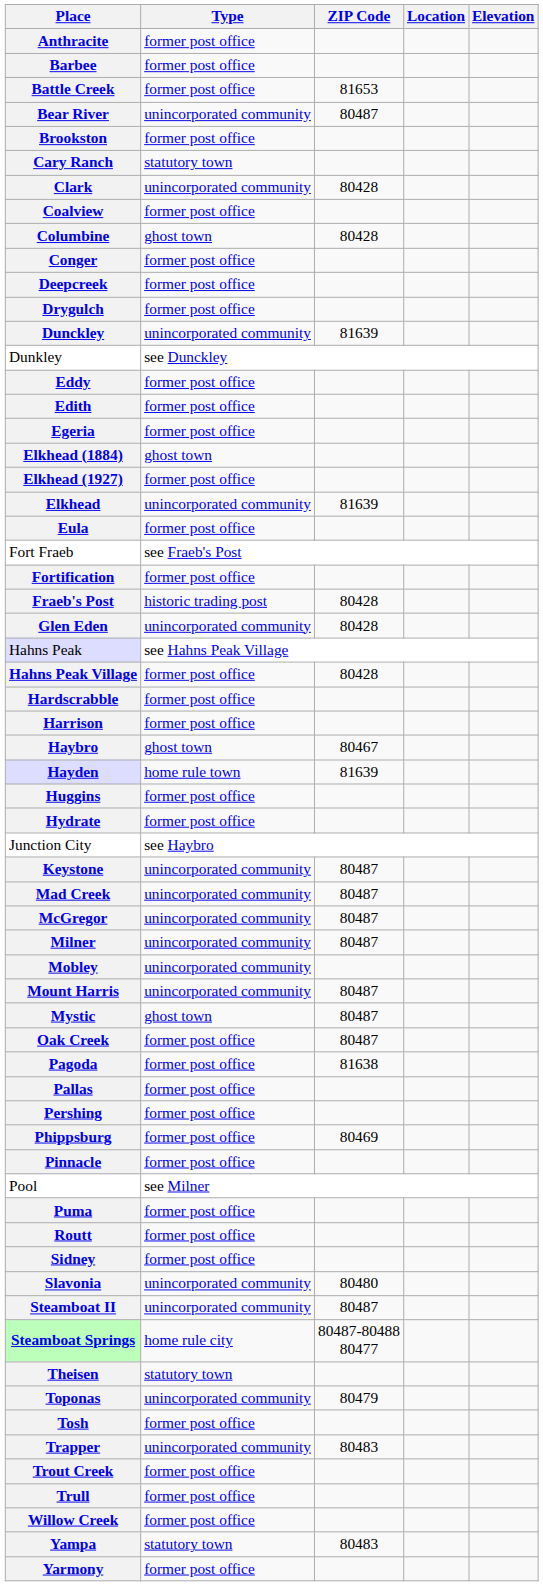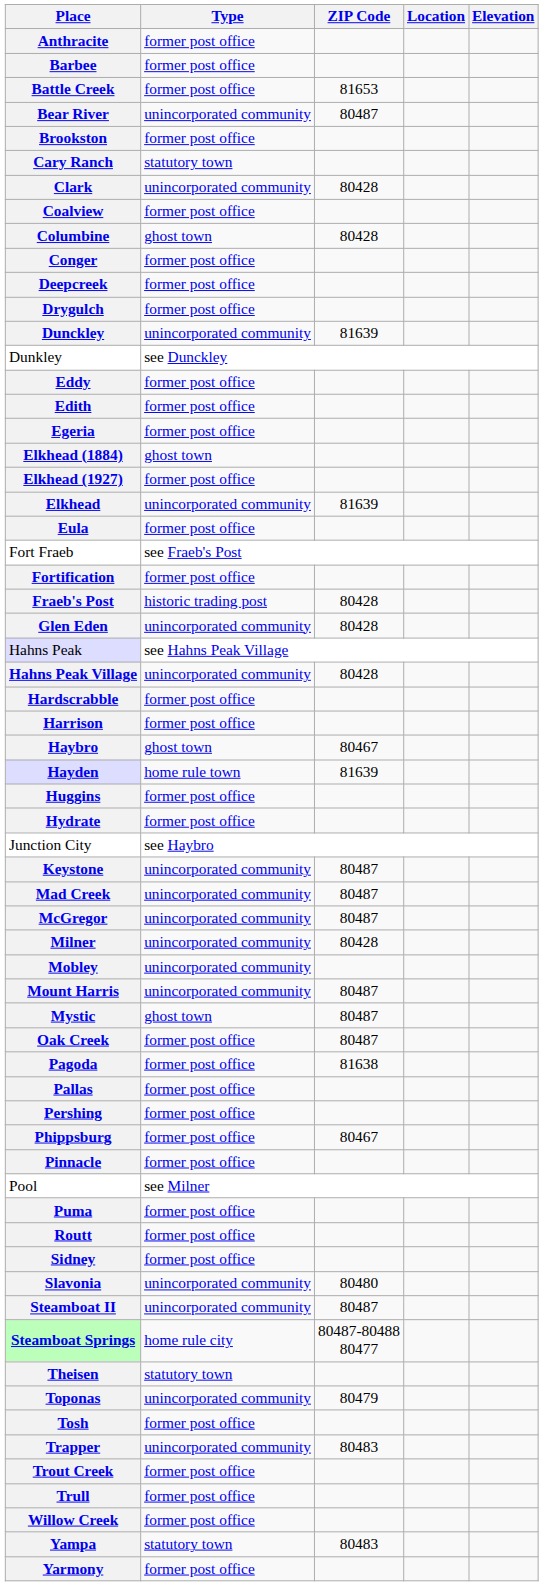(199, 674) former post office -> (228, 674) unincorporated community
(359, 942) 80487 -> (359, 942) 80428
(359, 1137) 80469 -> (359, 1137) 80467
